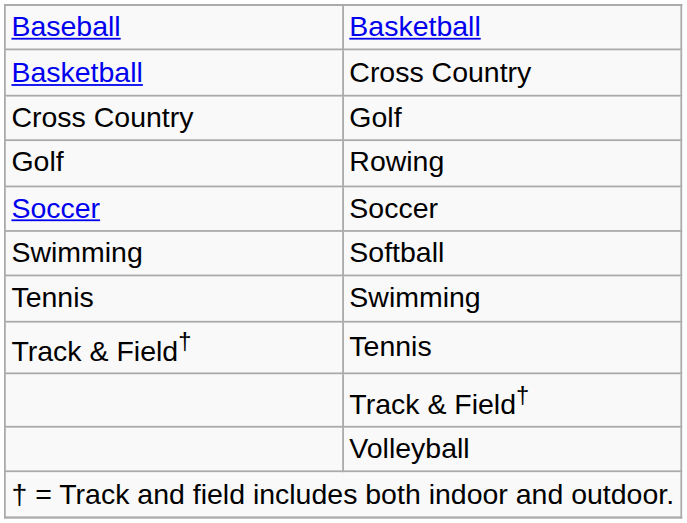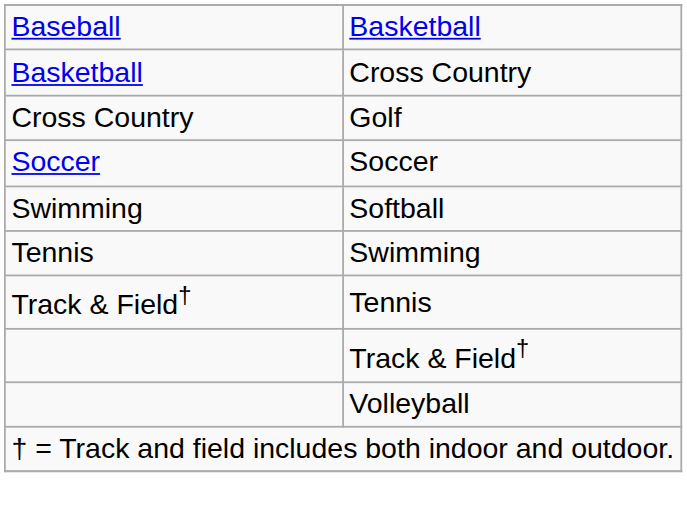- row: (397, 162)
